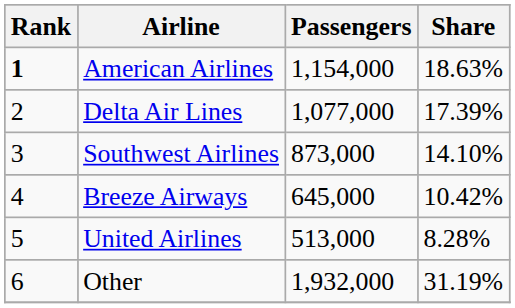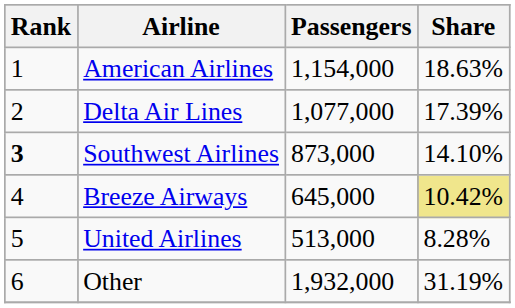(17, 68) bold -> (17, 68) normal
(17, 153) normal -> (17, 153) bold
(463, 196) no background -> (463, 196) khaki background
